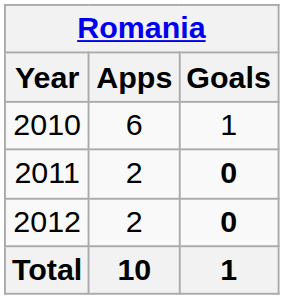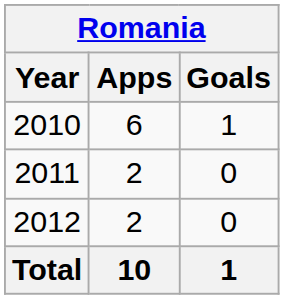(229, 173) bold -> (229, 173) normal
(229, 221) bold -> (229, 221) normal
